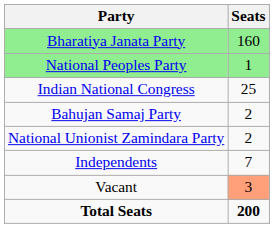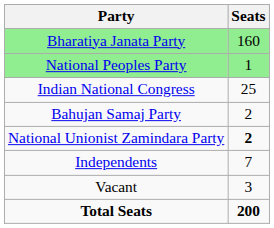(248, 138) normal -> (248, 138) bold
(248, 187) lightsalmon background -> (248, 187) no background
